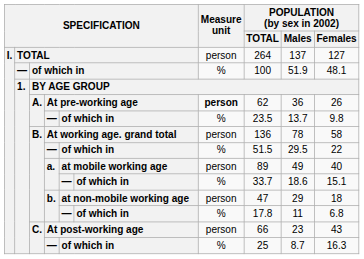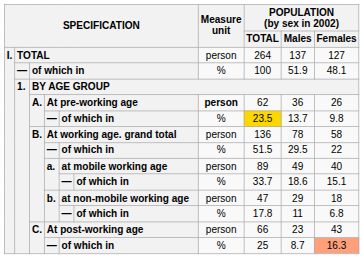(263, 118) no background -> (263, 118) gold background
(337, 245) no background -> (337, 245) lightsalmon background
